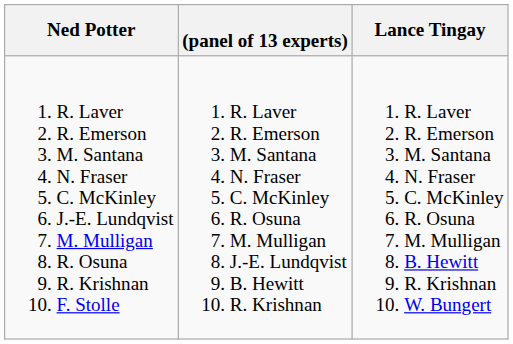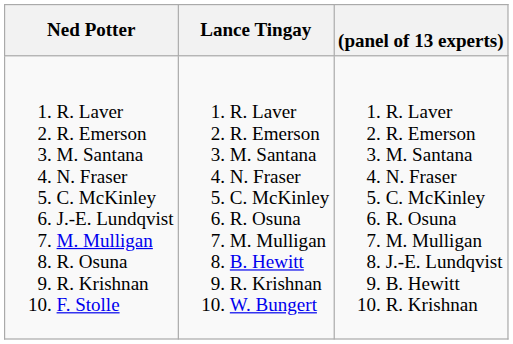columns swapped: (430, 30) <-> (265, 41)
